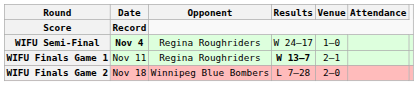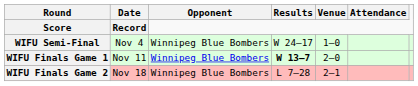(129, 42) bold -> (129, 42) normal
(210, 42) Regina Roughriders -> (210, 42) Winnipeg Blue Bombers
(210, 58) Regina Roughriders -> (210, 58) Winnipeg Blue Bombers
(332, 58) 2–1 -> (332, 58) 2–0
(332, 73) 2–0 -> (332, 73) 2–1
